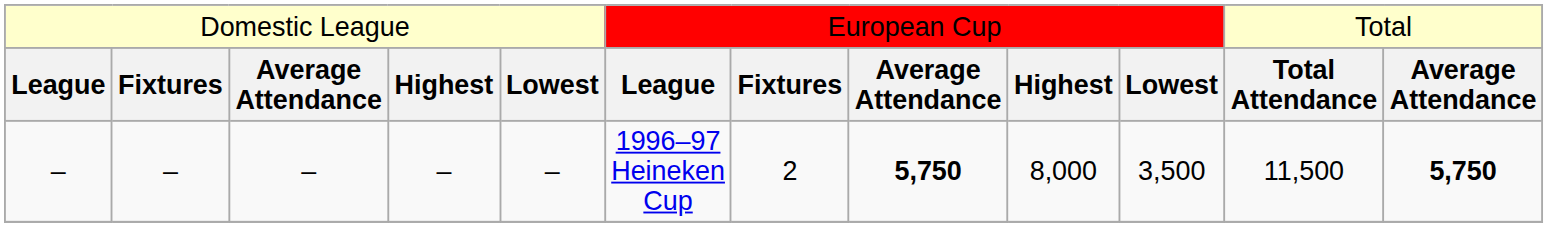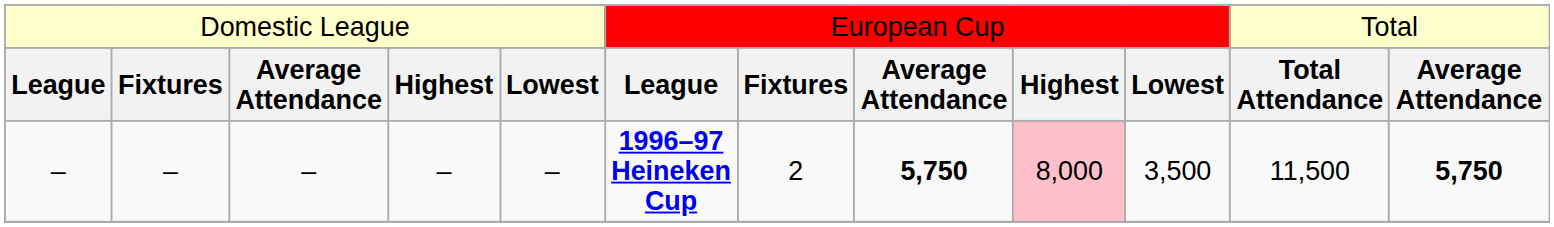(668, 172) normal -> (671, 172) bold
(1063, 172) no background -> (1069, 172) pink background
